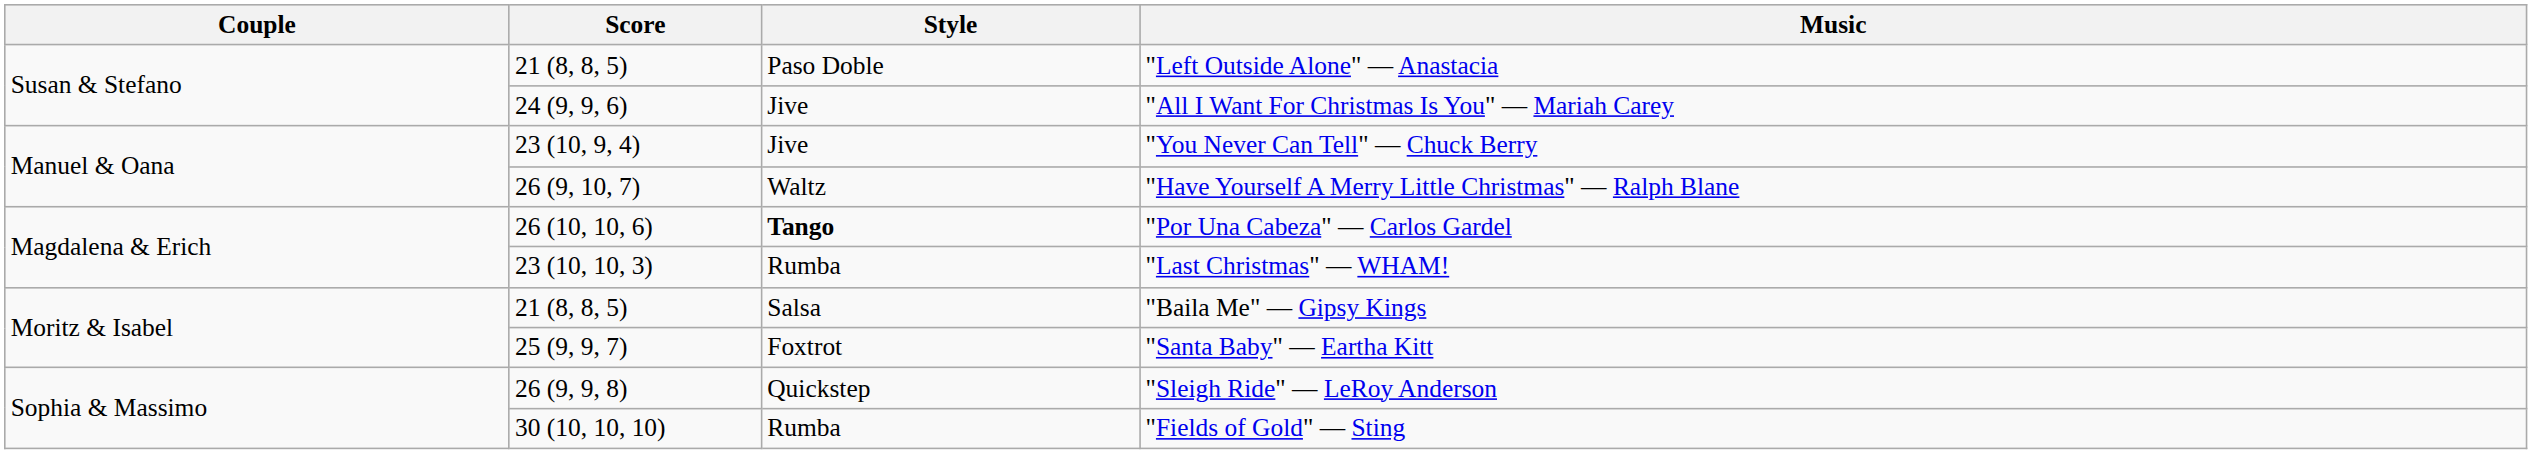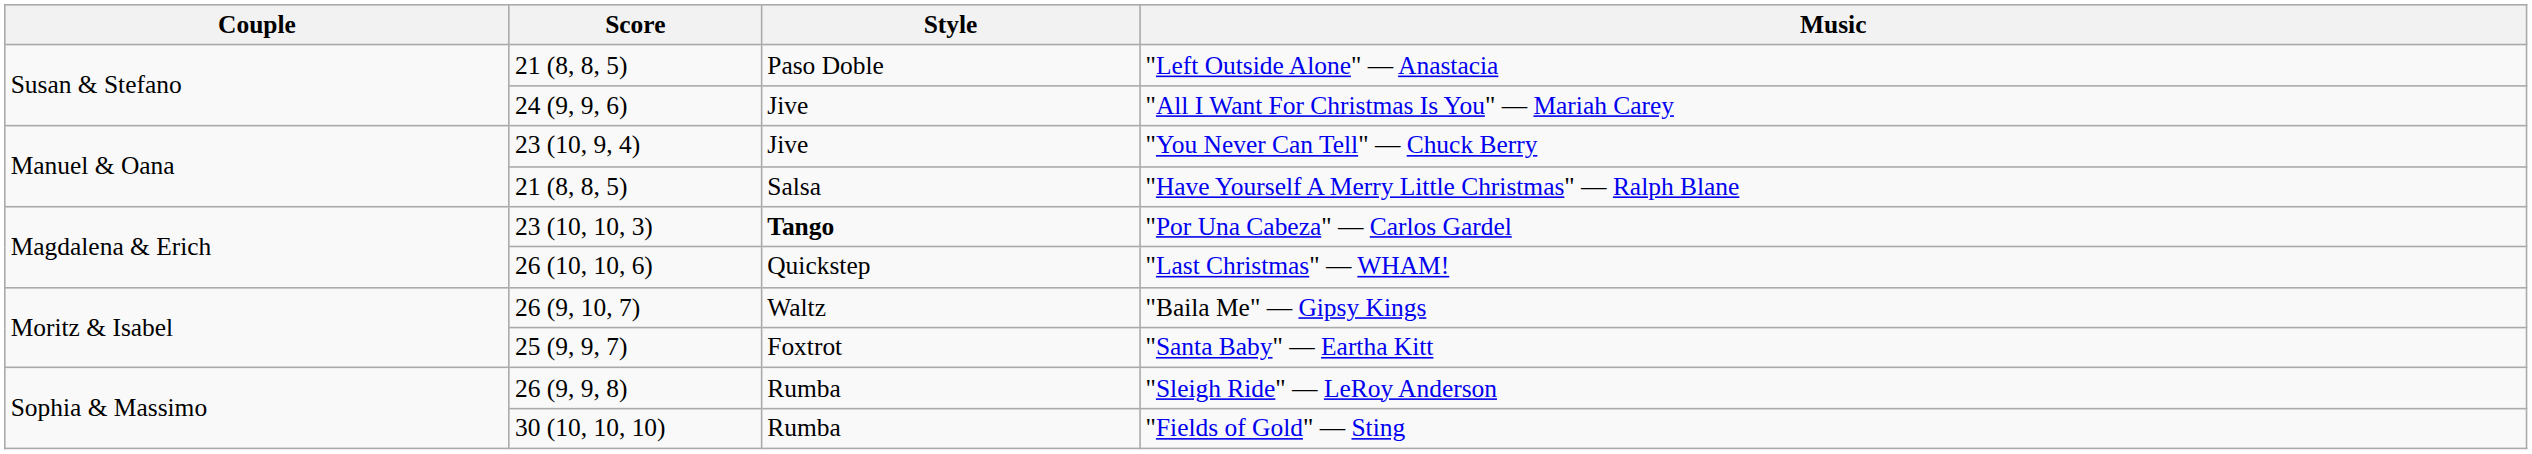(578, 186) 26 (9, 10, 7) -> (571, 186) 21 (8, 8, 5)
(797, 186) Waltz -> (794, 186) Salsa
(584, 226) 26 (10, 10, 6) -> (584, 226) 23 (10, 10, 3)
(584, 266) 23 (10, 10, 3) -> (584, 266) 26 (10, 10, 6)
(804, 266) Rumba -> (819, 266) Quickstep
(571, 307) 21 (8, 8, 5) -> (578, 307) 26 (9, 10, 7)
(794, 307) Salsa -> (797, 307) Waltz
(819, 387) Quickstep -> (804, 387) Rumba
